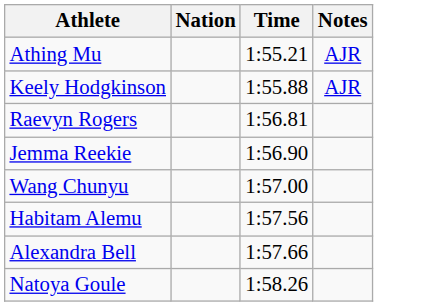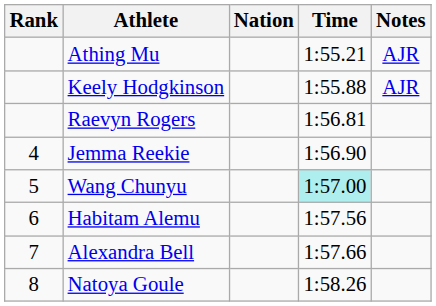+ column: (34, 20)
(277, 185) no background -> (335, 185) paleturquoise background
